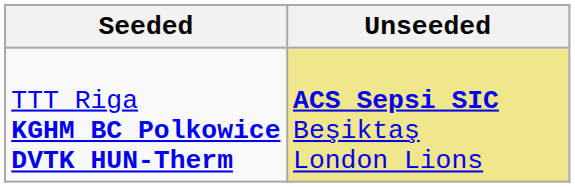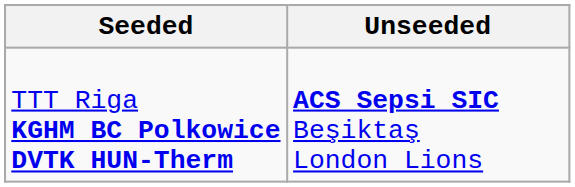(396, 130) khaki background -> (396, 130) no background
